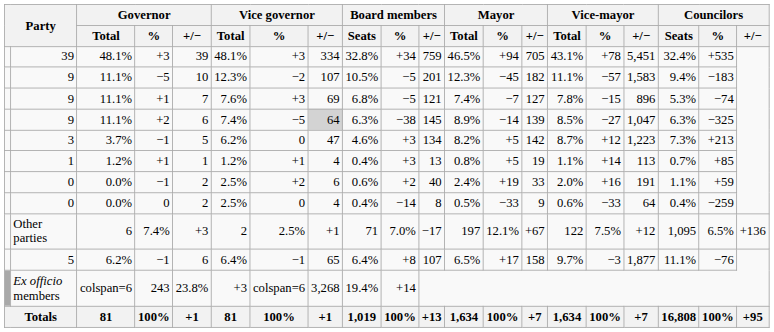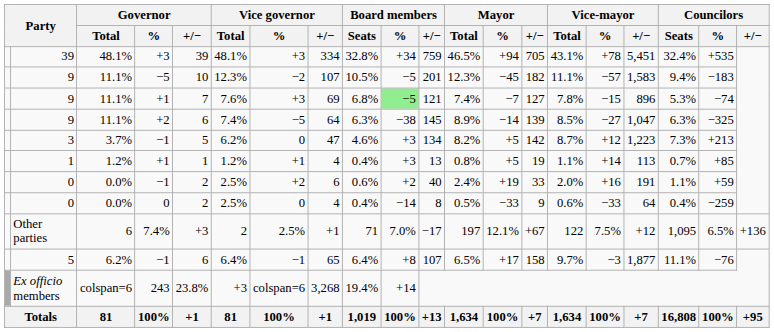(409, 98) no background -> (409, 98) lightgreen background
(333, 119) lightgrey background -> (333, 119) no background
